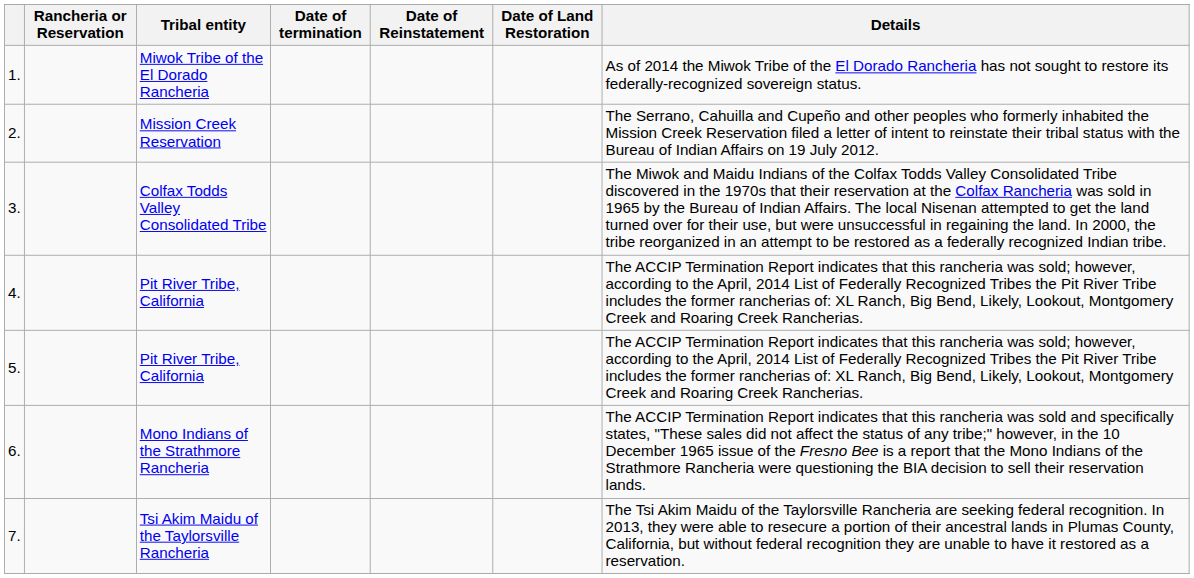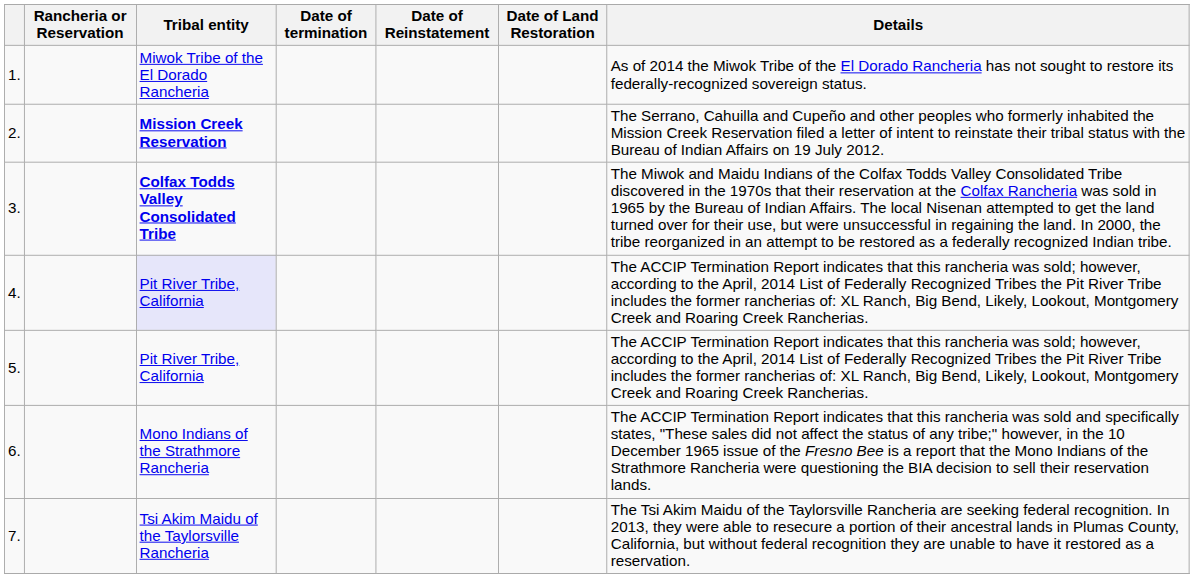(188, 133) normal -> (191, 133) bold
(203, 208) normal -> (188, 208) bold
(190, 292) no background -> (189, 292) lavender background
